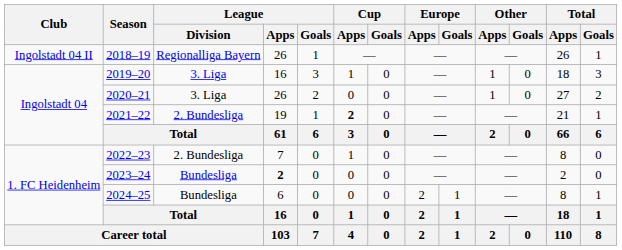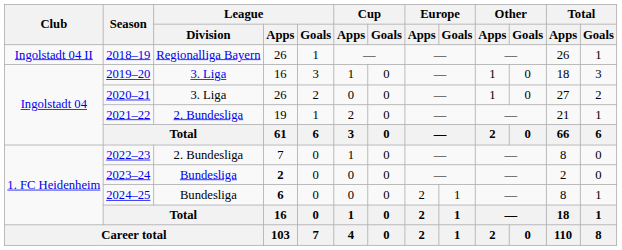(351, 114) bold -> (351, 114) normal
(280, 194) normal -> (280, 194) bold
